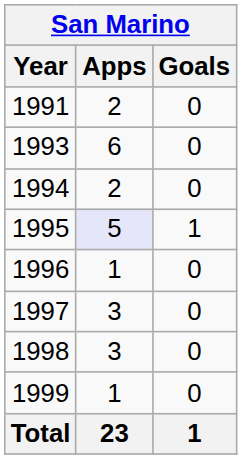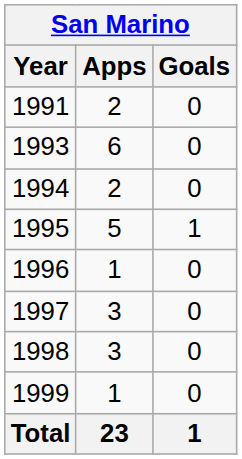(114, 229) lavender background -> (114, 229) no background
